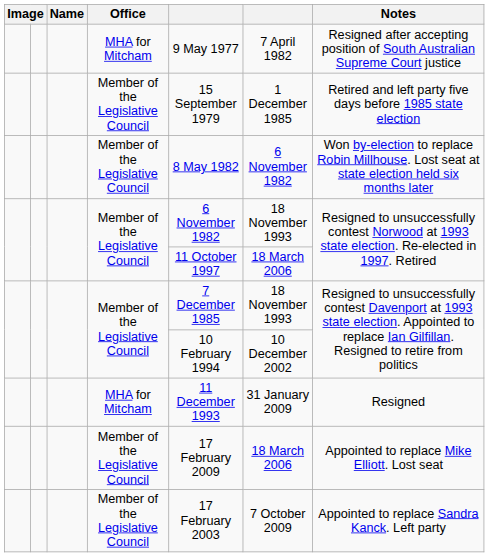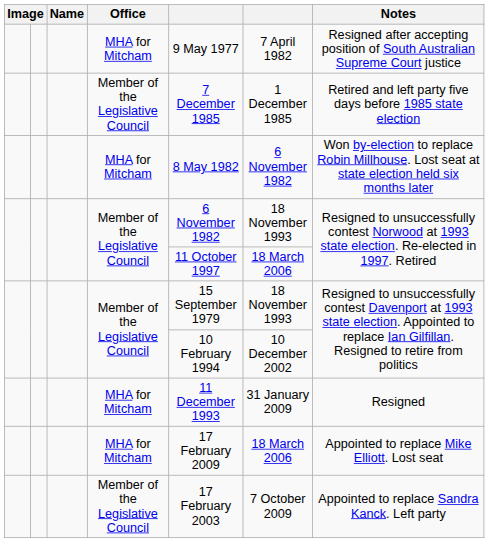(206, 104) 15 September 1979 -> (206, 104) 7 December 1985
(128, 167) Member of the Legislative Council -> (128, 167) MHA for Mitcham
(206, 305) 7 December 1985 -> (206, 305) 15 September 1979
(128, 458) Member of the Legislative Council -> (128, 450) MHA for Mitcham
